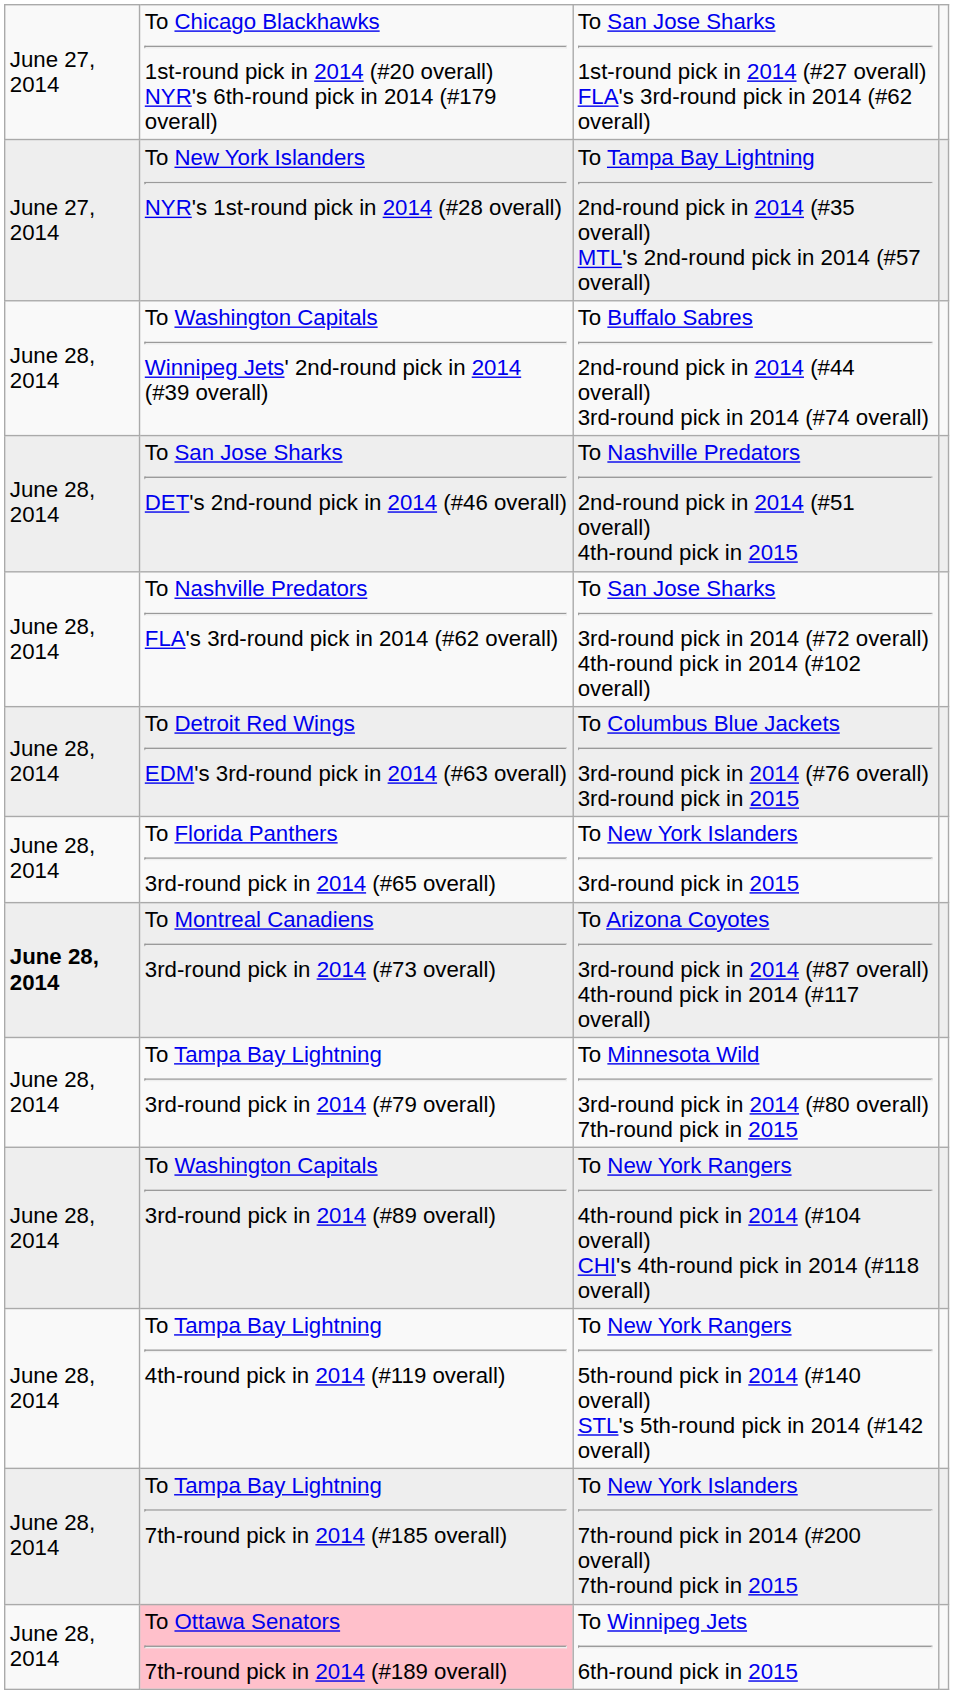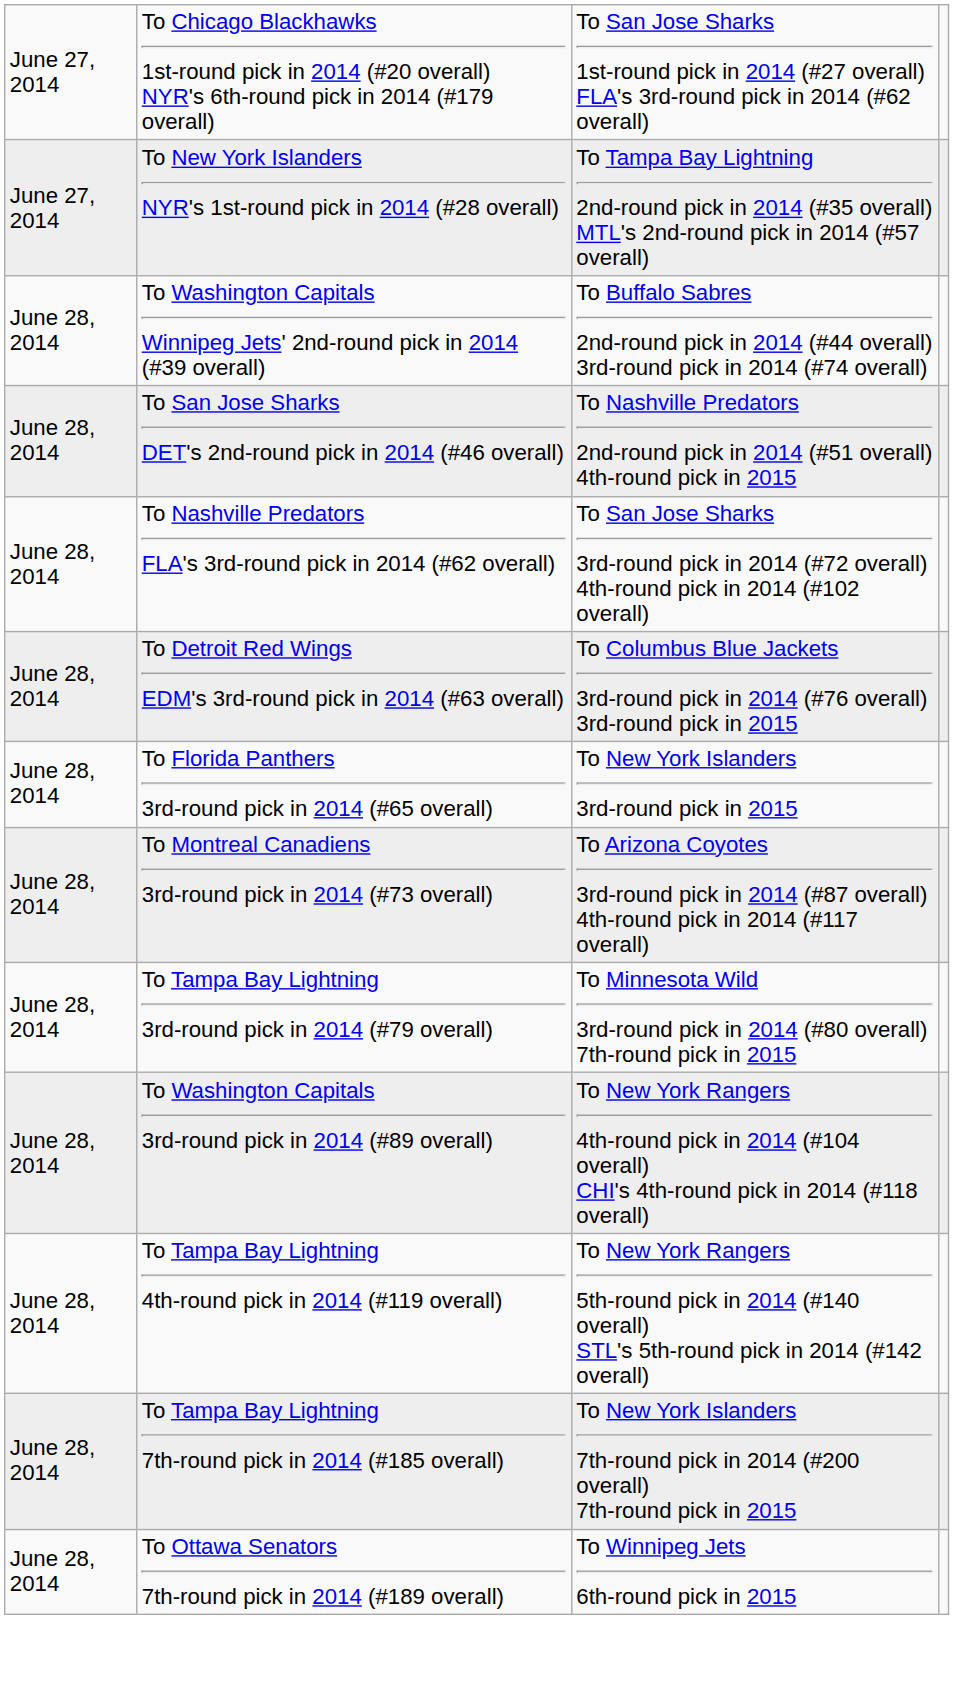(54, 969) bold -> (52, 894) normal
(356, 1646) pink background -> (354, 1571) no background
